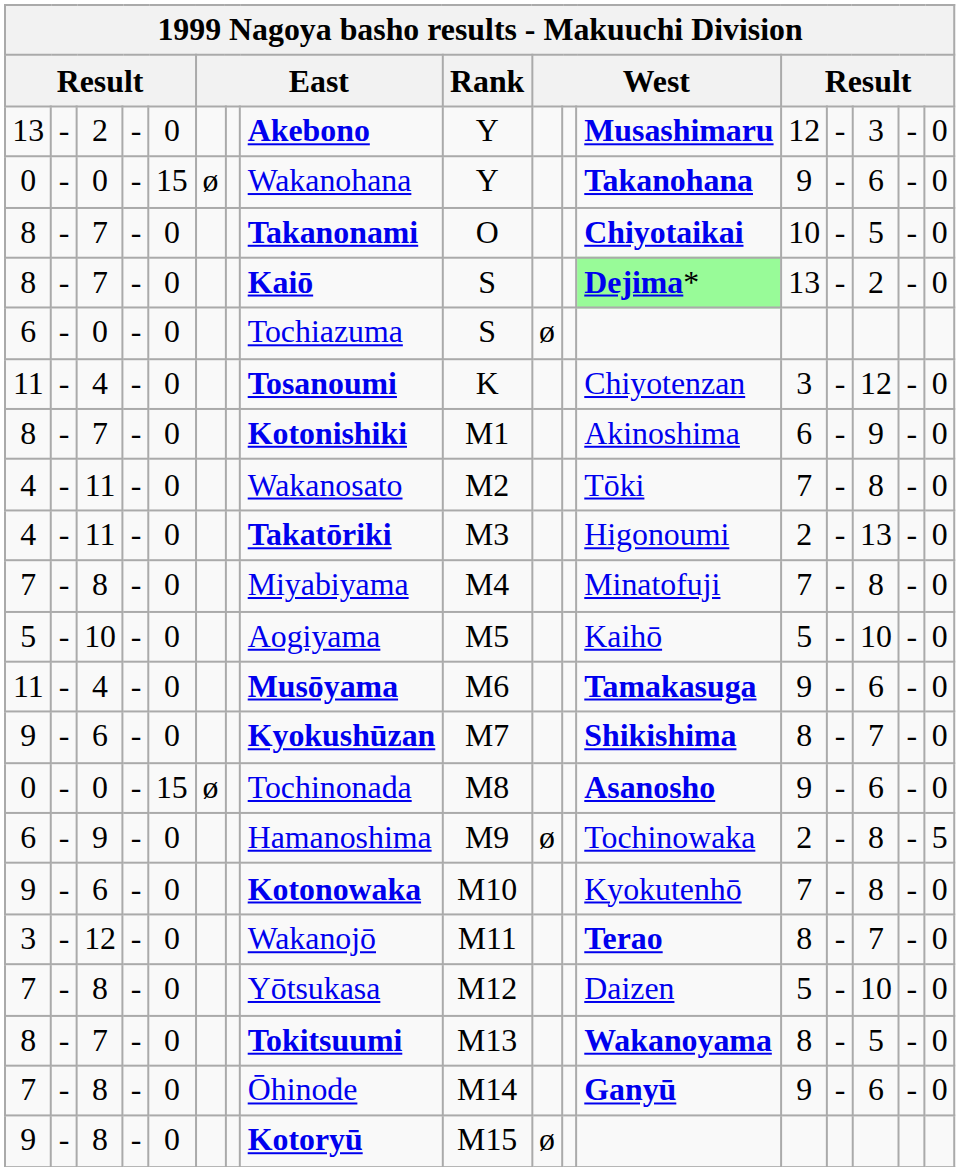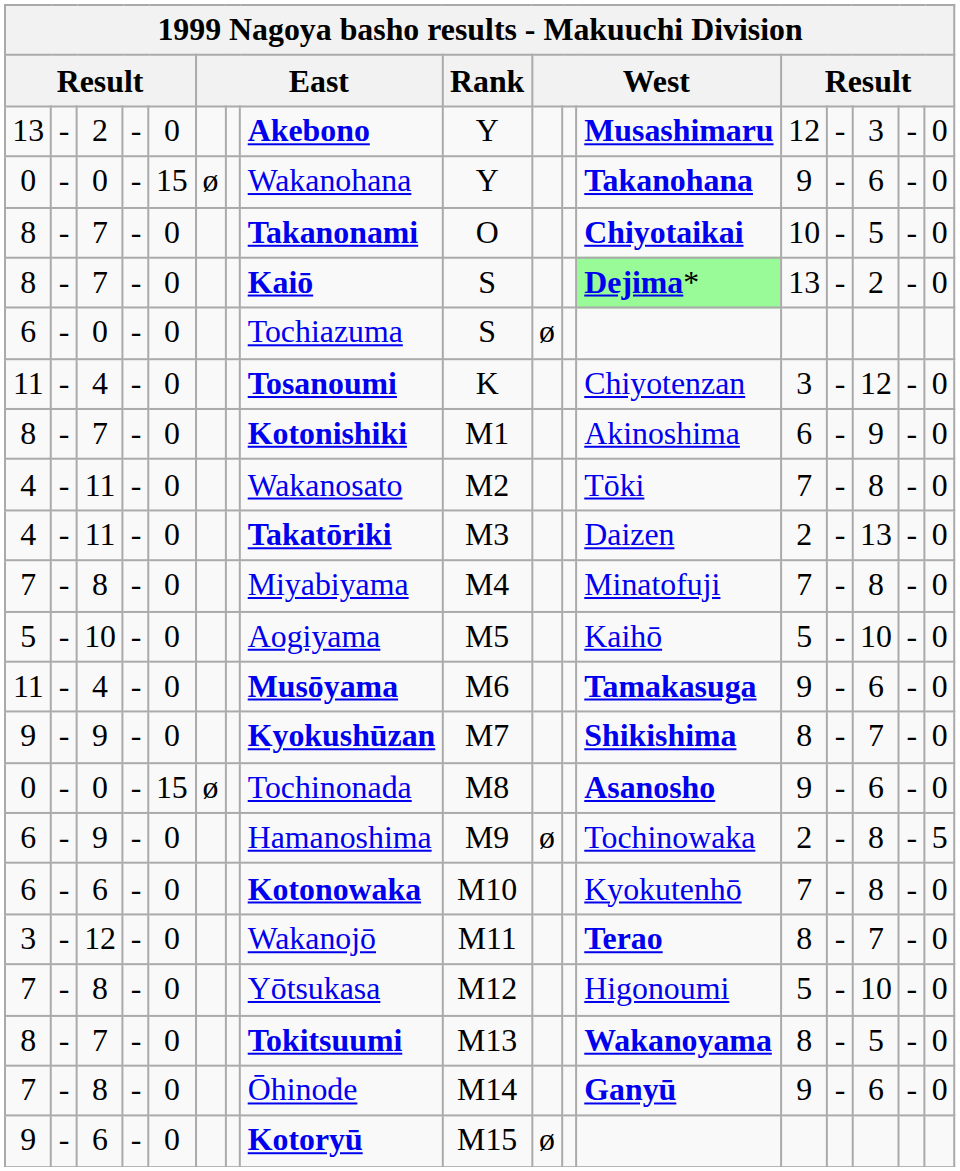(657, 534) Higonoumi -> (629, 534) Daizen
(100, 736) 6 -> (100, 736) 9
(28, 888) 9 -> (28, 888) 6
(629, 989) Daizen -> (657, 989) Higonoumi
(100, 1140) 8 -> (100, 1140) 6
